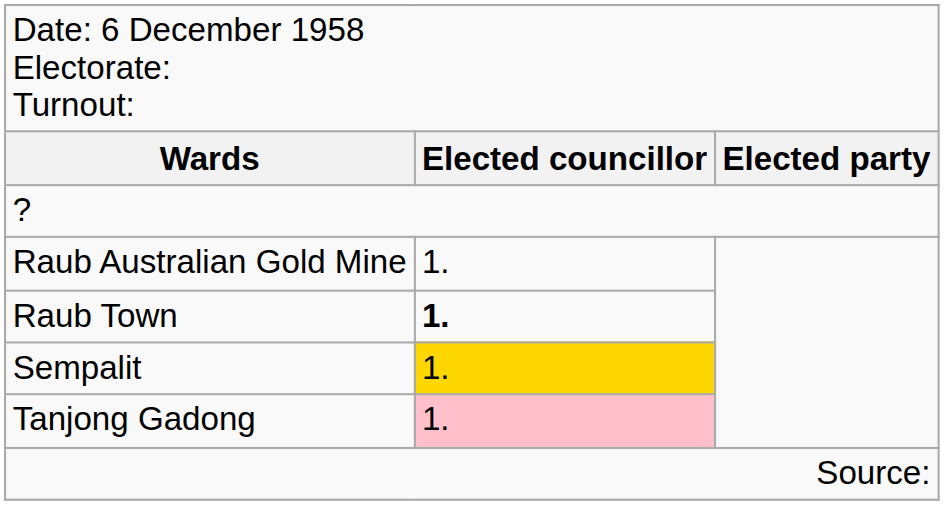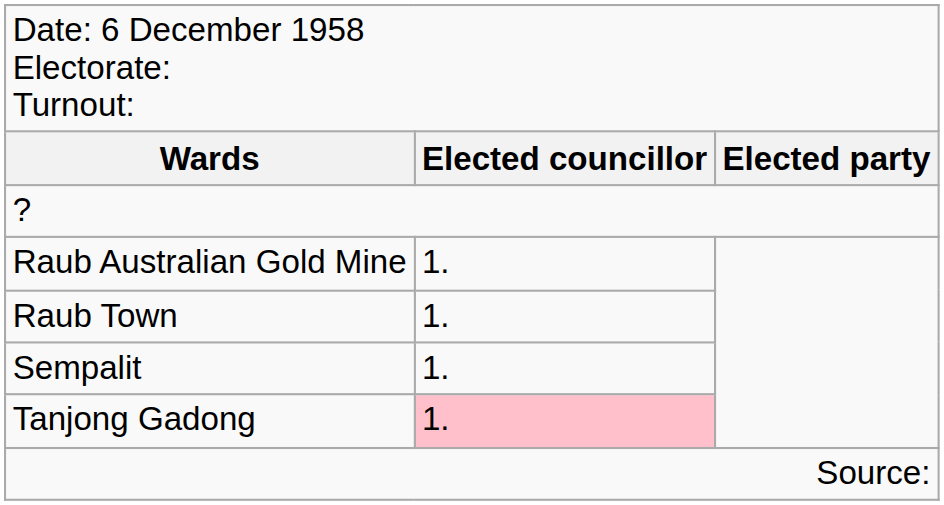(436, 315) bold -> (436, 315) normal
(436, 367) gold background -> (436, 367) no background
